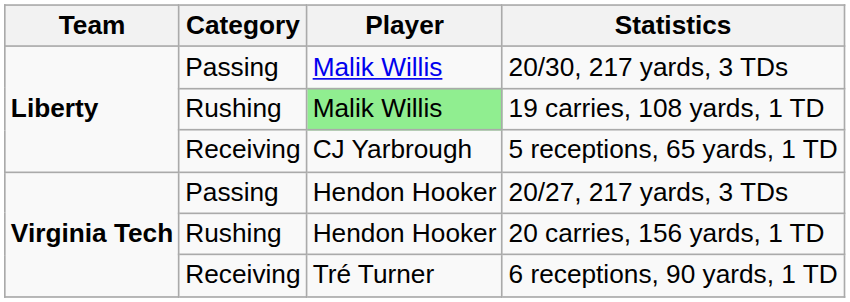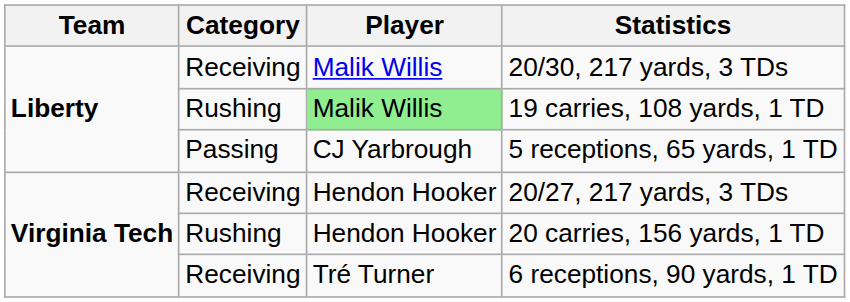(232, 67) Passing -> (243, 67) Receiving
(243, 150) Receiving -> (232, 150) Passing
(232, 192) Passing -> (243, 192) Receiving
